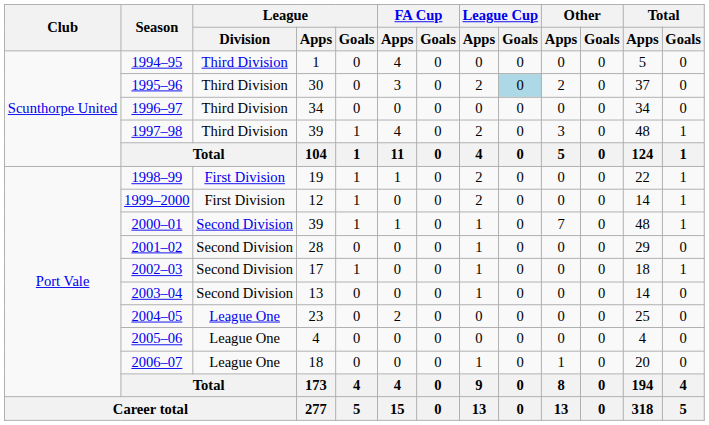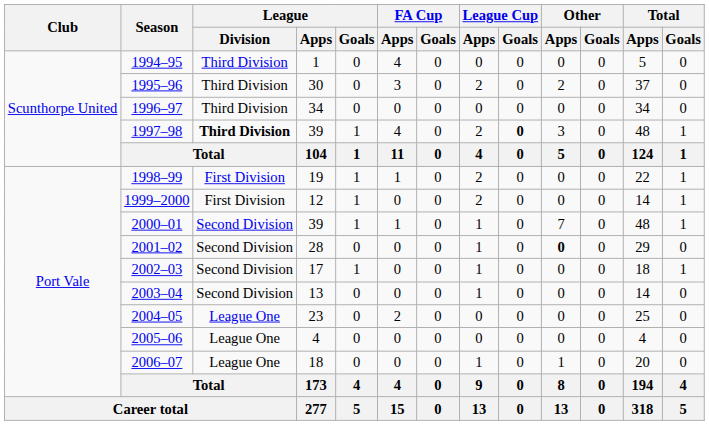(520, 85) lightblue background -> (520, 85) no background
(245, 131) normal -> (245, 131) bold
(520, 131) normal -> (520, 131) bold
(561, 246) normal -> (561, 246) bold
